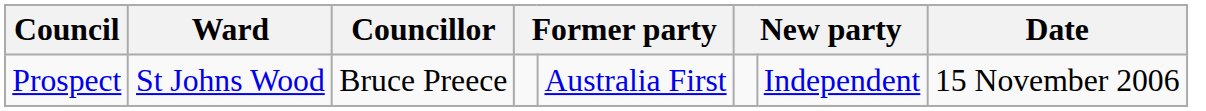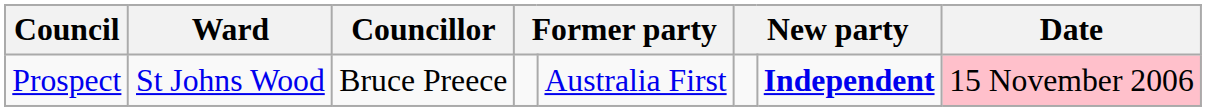(842, 79) normal -> (849, 79) bold
(1057, 79) no background -> (1071, 79) pink background
